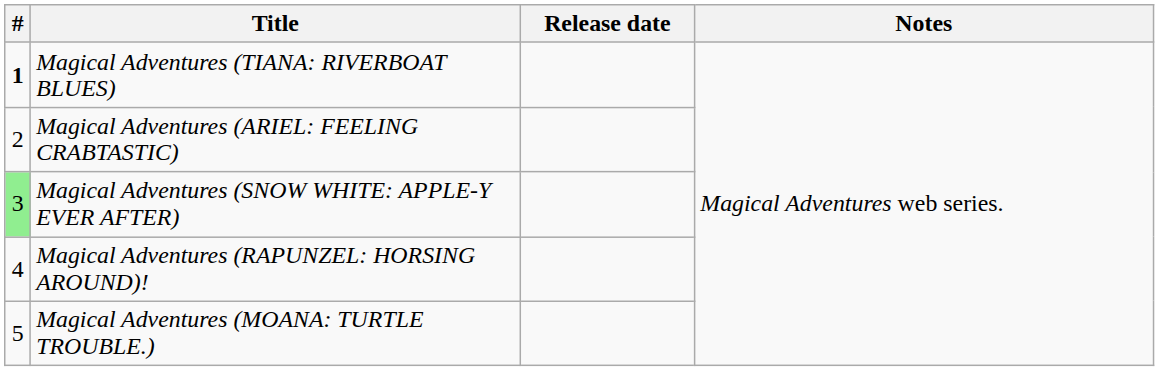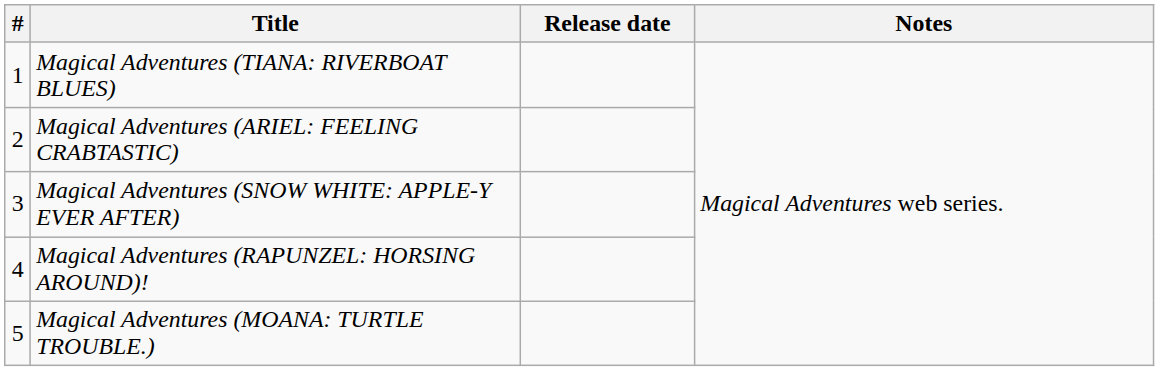(18, 74) bold -> (18, 74) normal
(18, 203) lightgreen background -> (18, 203) no background
